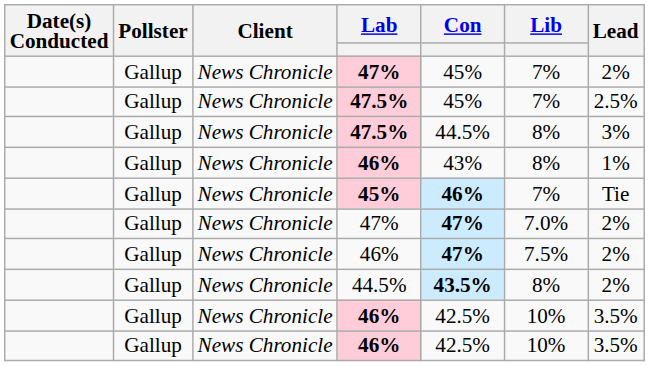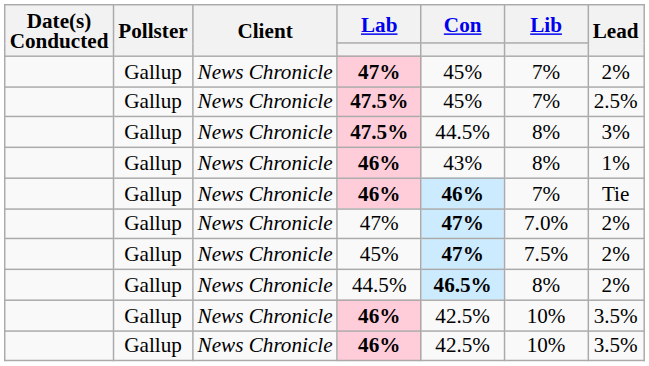(379, 193) 45% -> (379, 193) 46%
(379, 254) 46% -> (379, 254) 45%
(463, 285) 43.5% -> (463, 285) 46.5%
